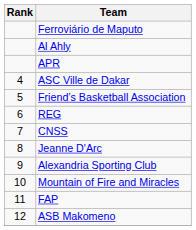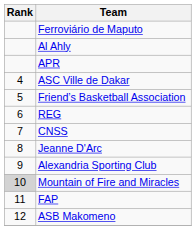(20, 183) no background -> (20, 183) lightgrey background
